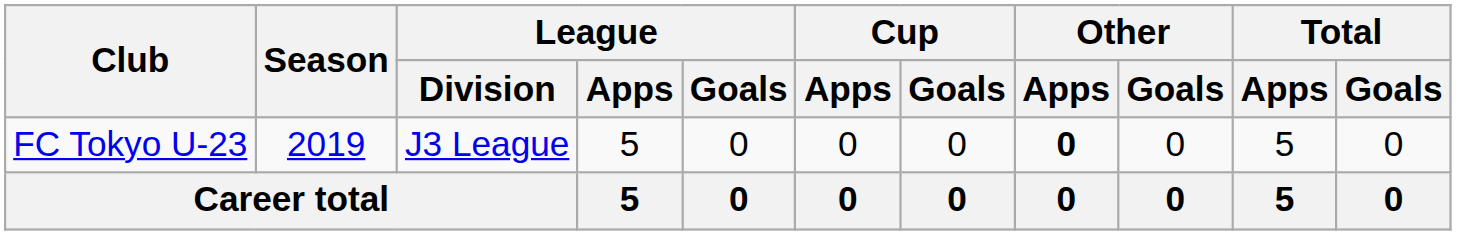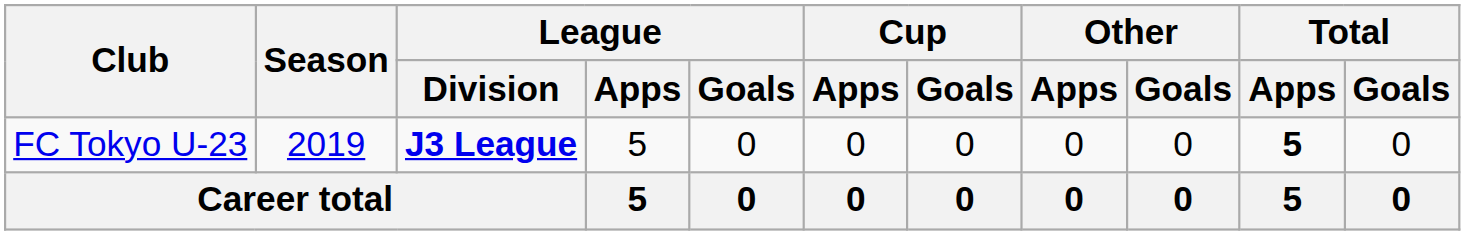(487, 144) normal -> (491, 144) bold
(1066, 144) bold -> (1074, 144) normal
(1284, 144) normal -> (1292, 144) bold
